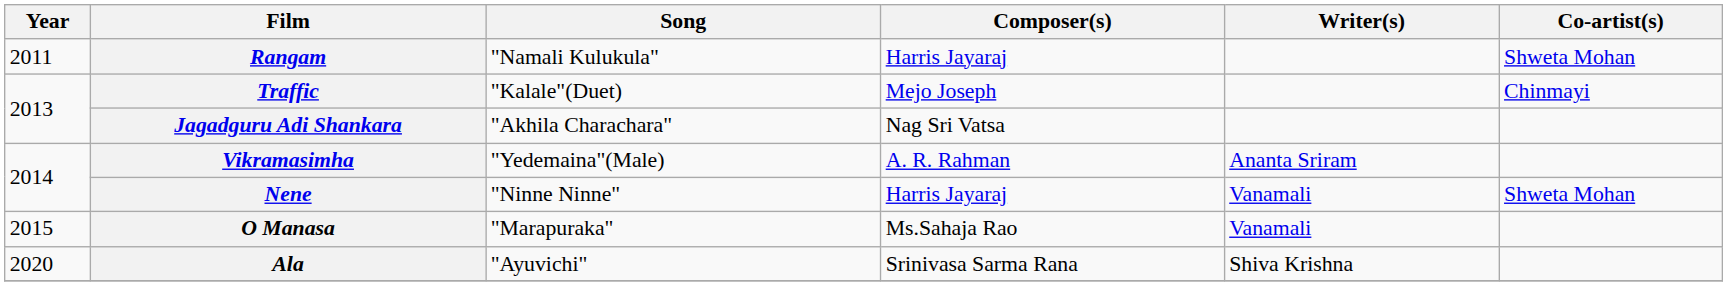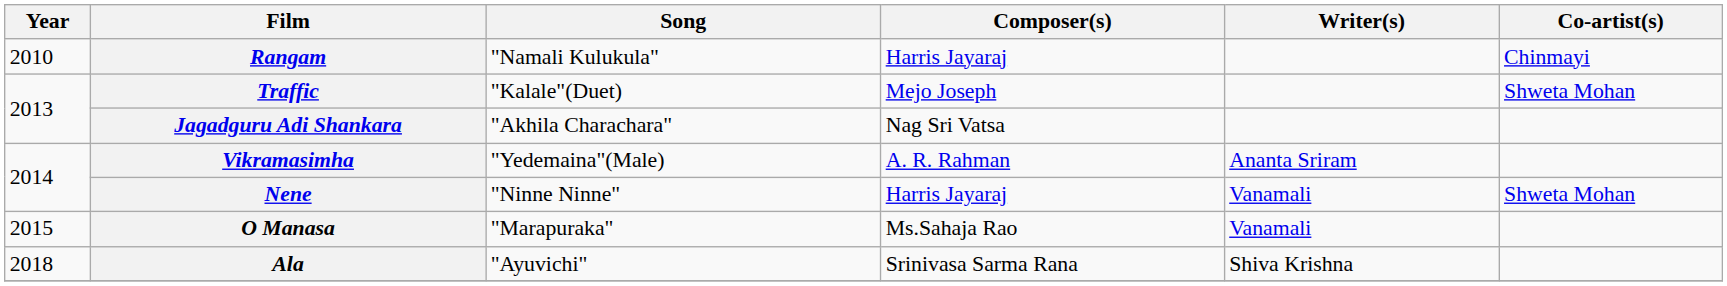(31, 56) 2011 -> (31, 56) 2010
(1570, 56) Shweta Mohan -> (1547, 56) Chinmayi
(1547, 90) Chinmayi -> (1570, 90) Shweta Mohan
(31, 263) 2020 -> (31, 263) 2018
